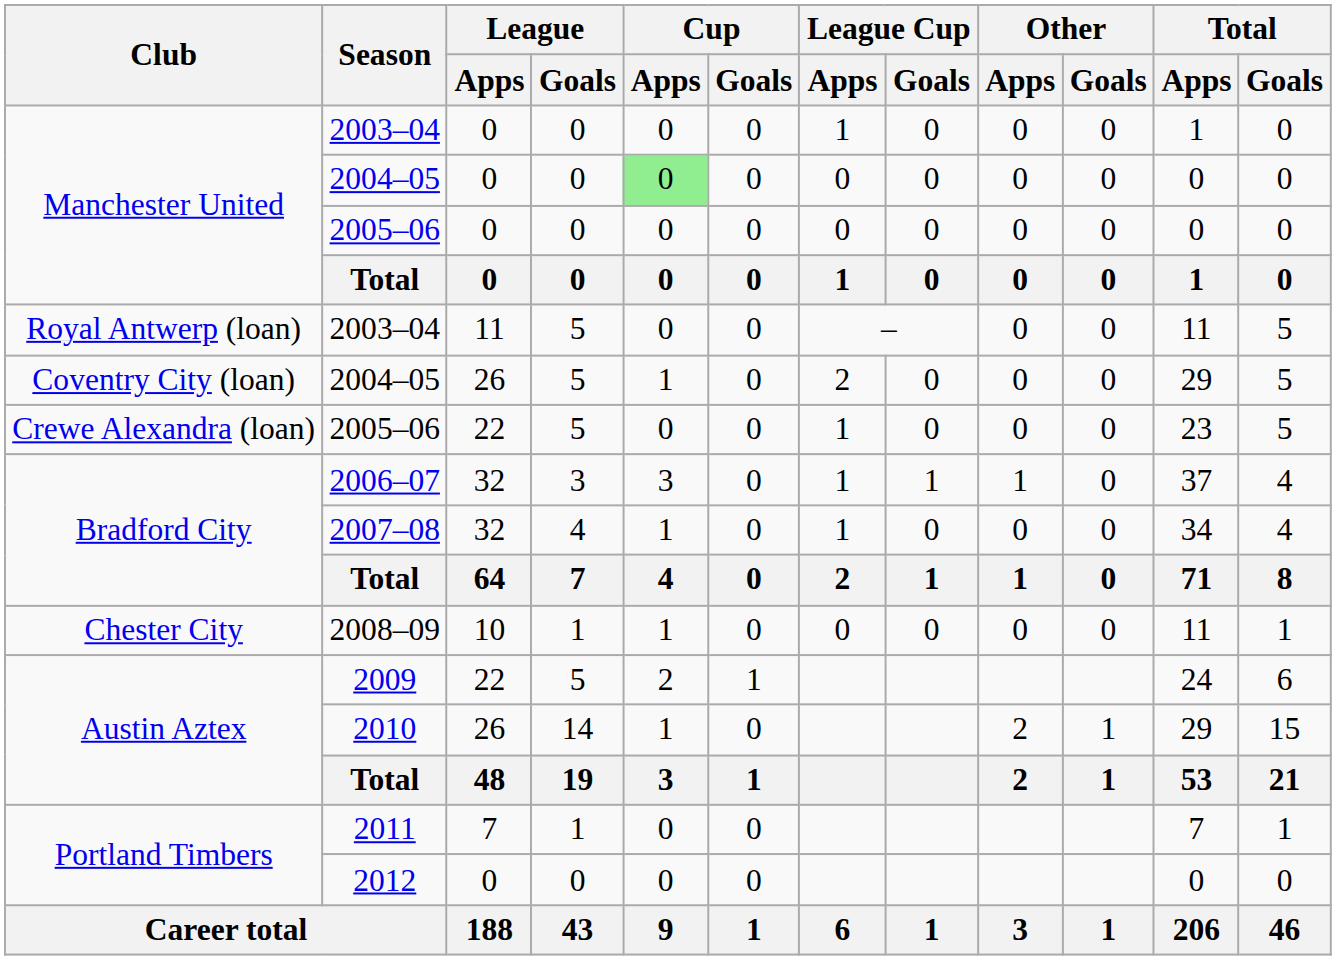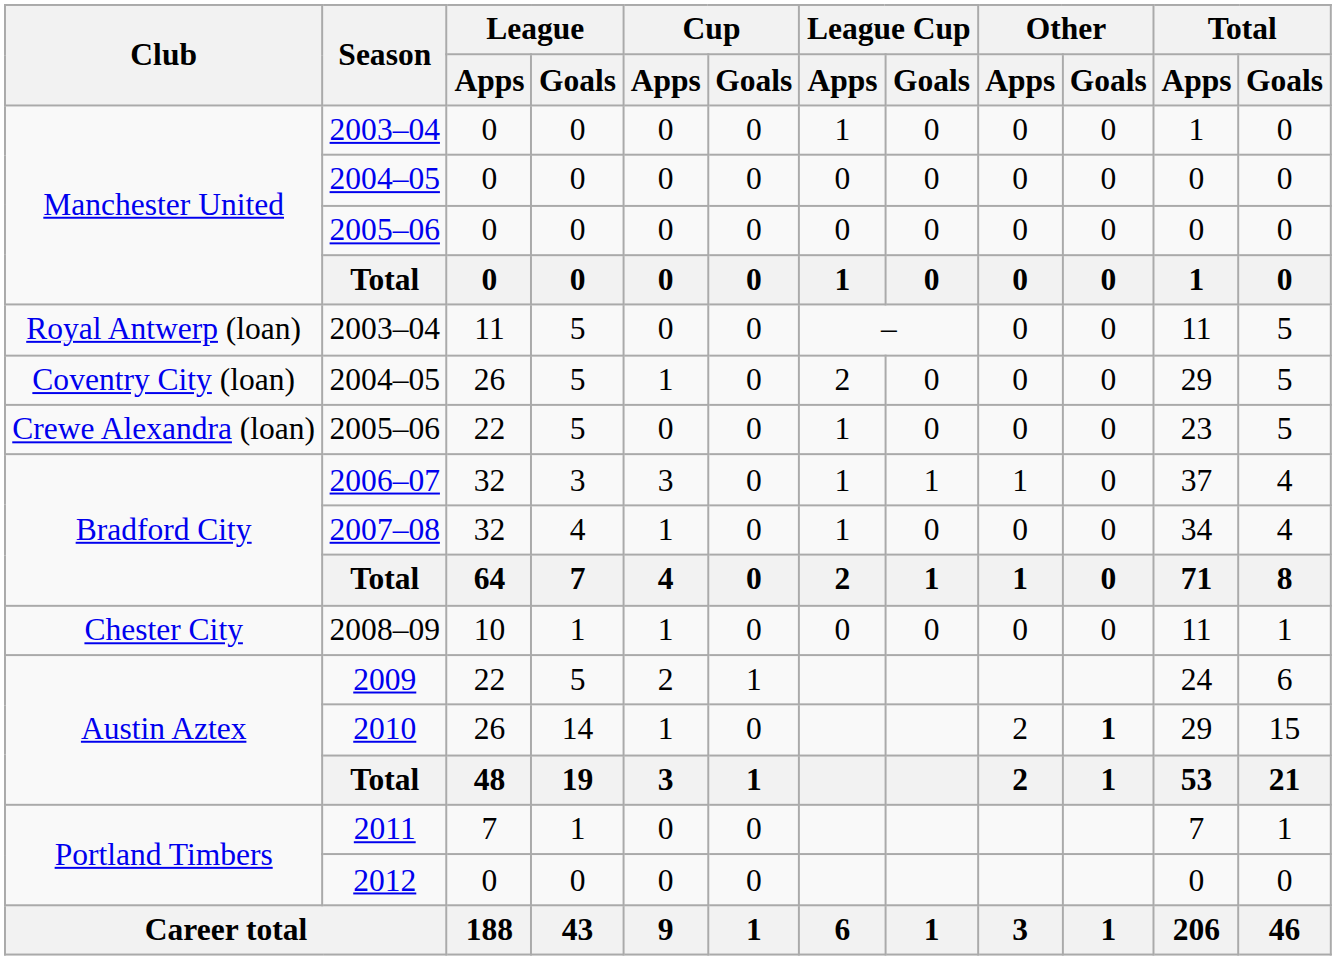(666, 179) lightgreen background -> (666, 179) no background
(1108, 729) normal -> (1108, 729) bold
